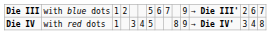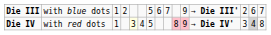(134, 24) no background -> (134, 24) lightyellow background
(176, 24) no background -> (176, 24) pink background
(185, 24) no background -> (185, 24) pink background
(253, 24) no background -> (253, 24) lightgrey background
